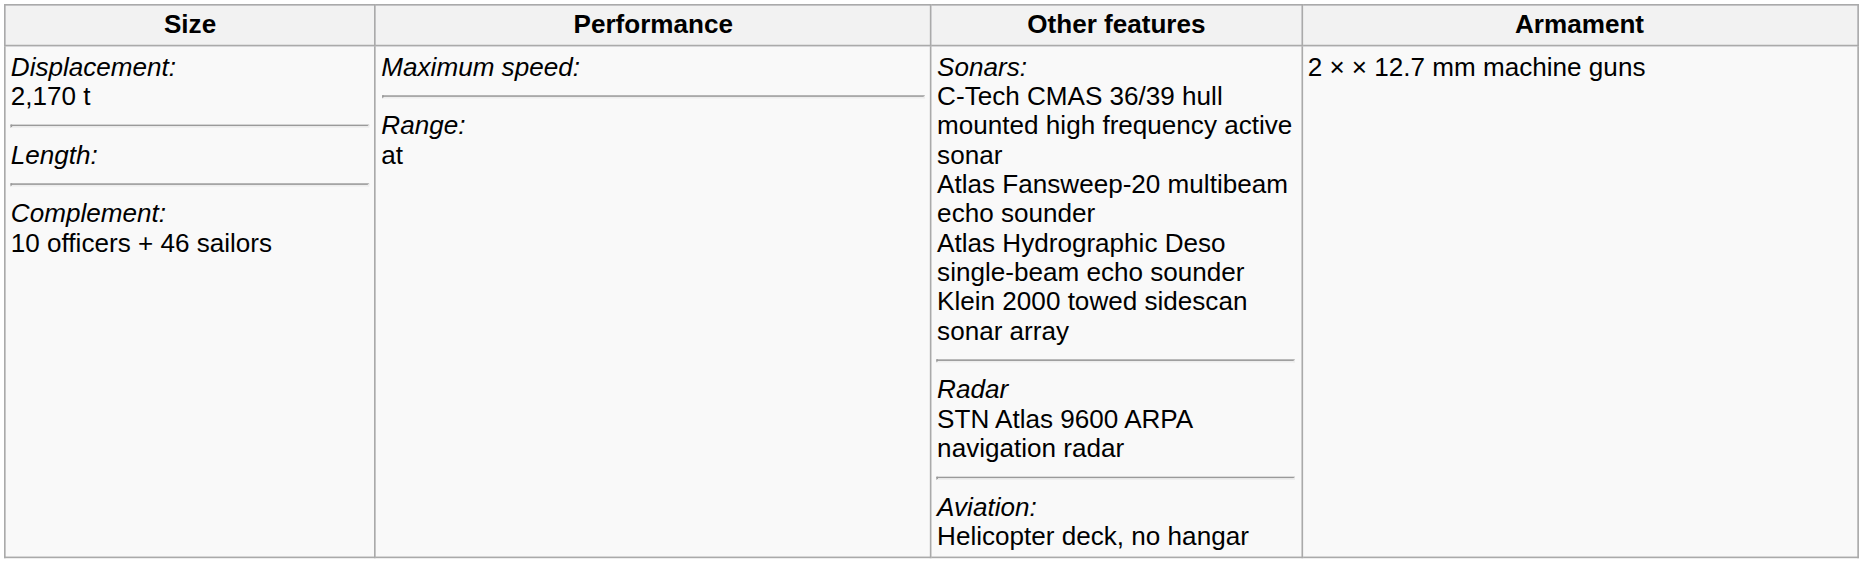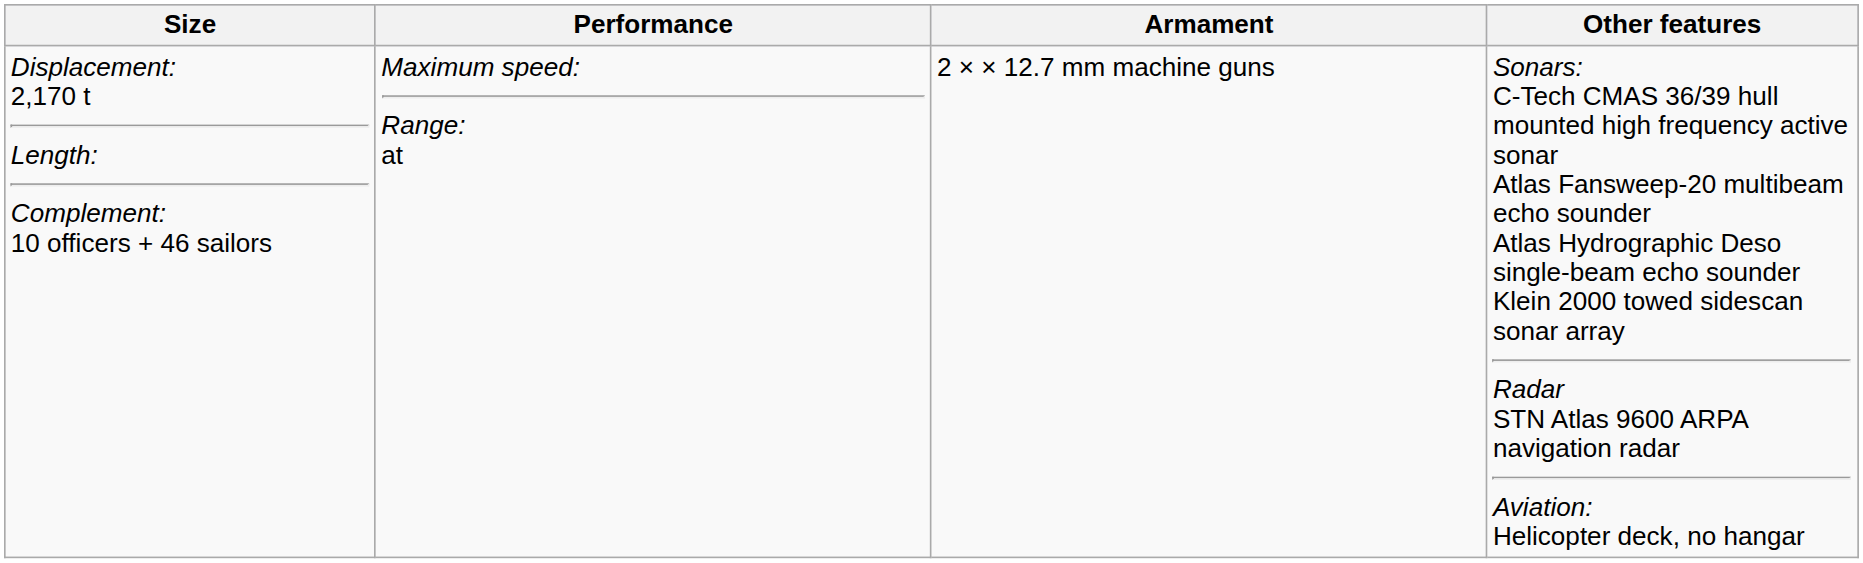columns swapped: (1580, 25) <-> (1116, 25)
